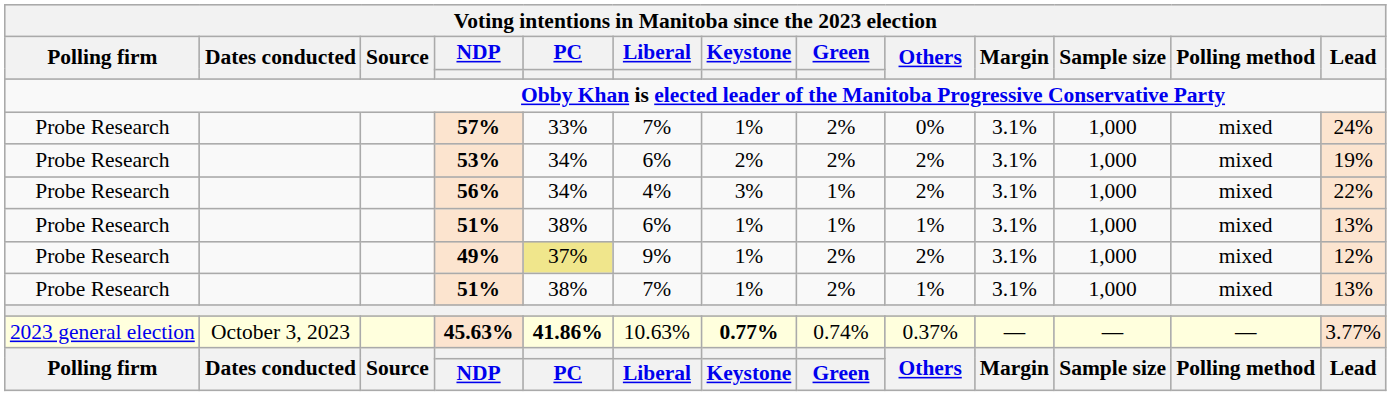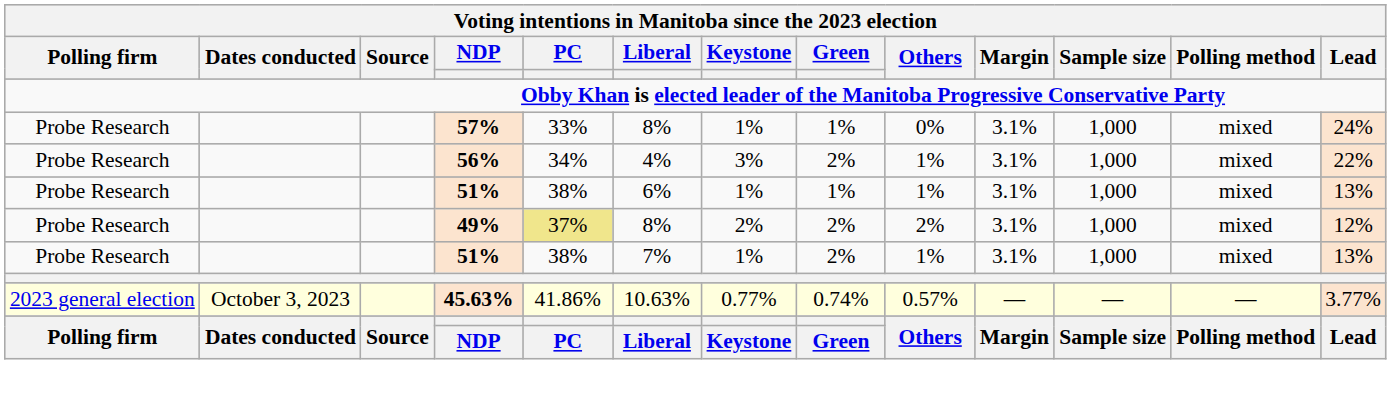(657, 127) 7% -> (657, 127) 8%
(841, 127) 2% -> (841, 127) 1%
- row: (102, 159)
(841, 191) 1% -> (841, 159) 2%
(930, 191) 2% -> (930, 159) 1%
(657, 256) 9% -> (657, 224) 8%
(749, 256) 1% -> (749, 224) 2%
(568, 331) bold -> (568, 298) normal
(749, 331) bold -> (749, 298) normal
(930, 331) 0.37% -> (930, 298) 0.57%
